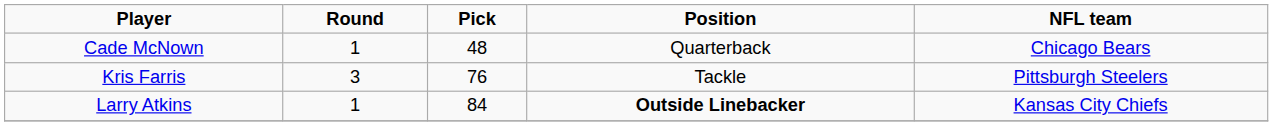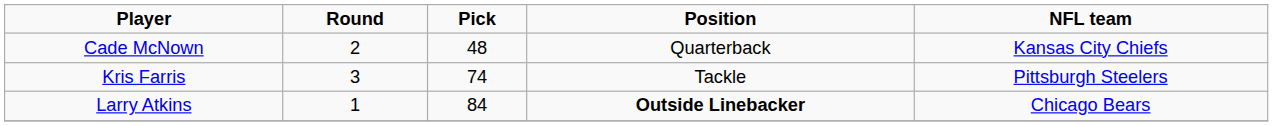(355, 47) 1 -> (355, 47) 2
(1091, 47) Chicago Bears -> (1091, 47) Kansas City Chiefs
(477, 76) 76 -> (477, 76) 74
(1091, 105) Kansas City Chiefs -> (1091, 105) Chicago Bears
